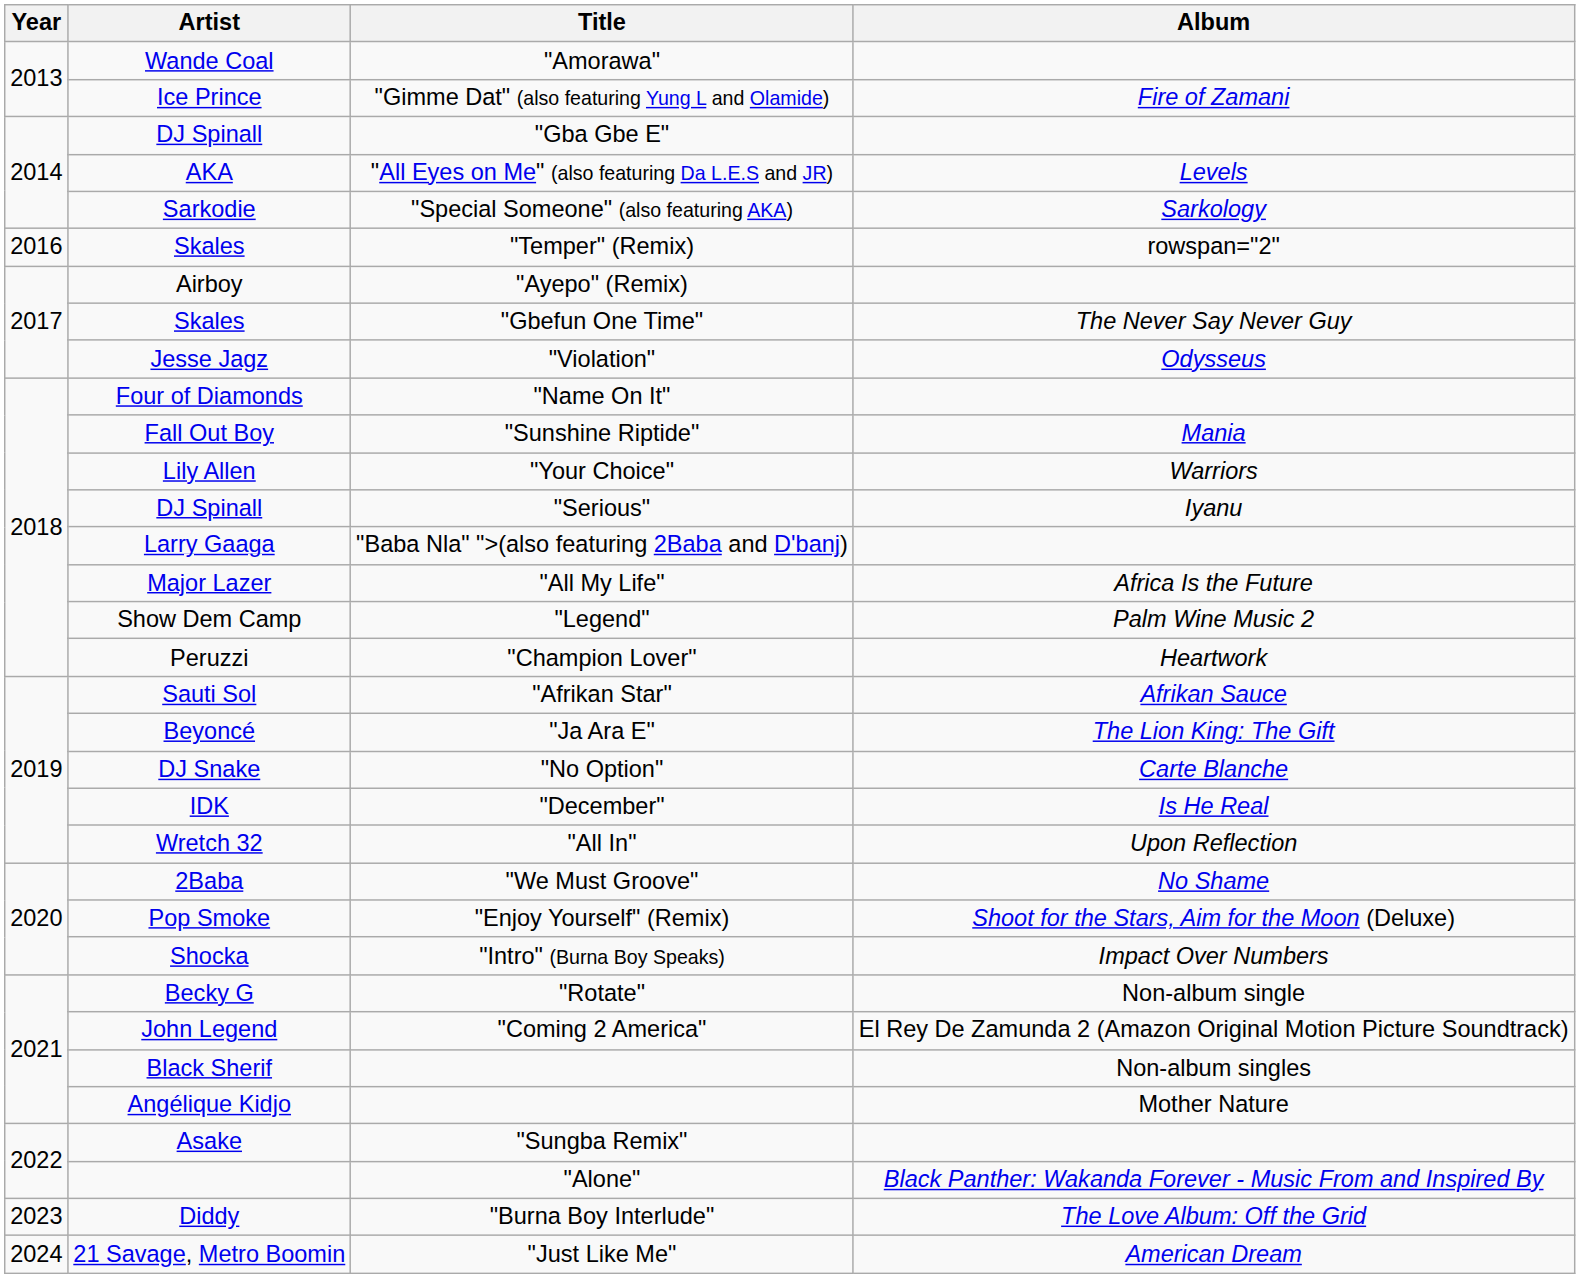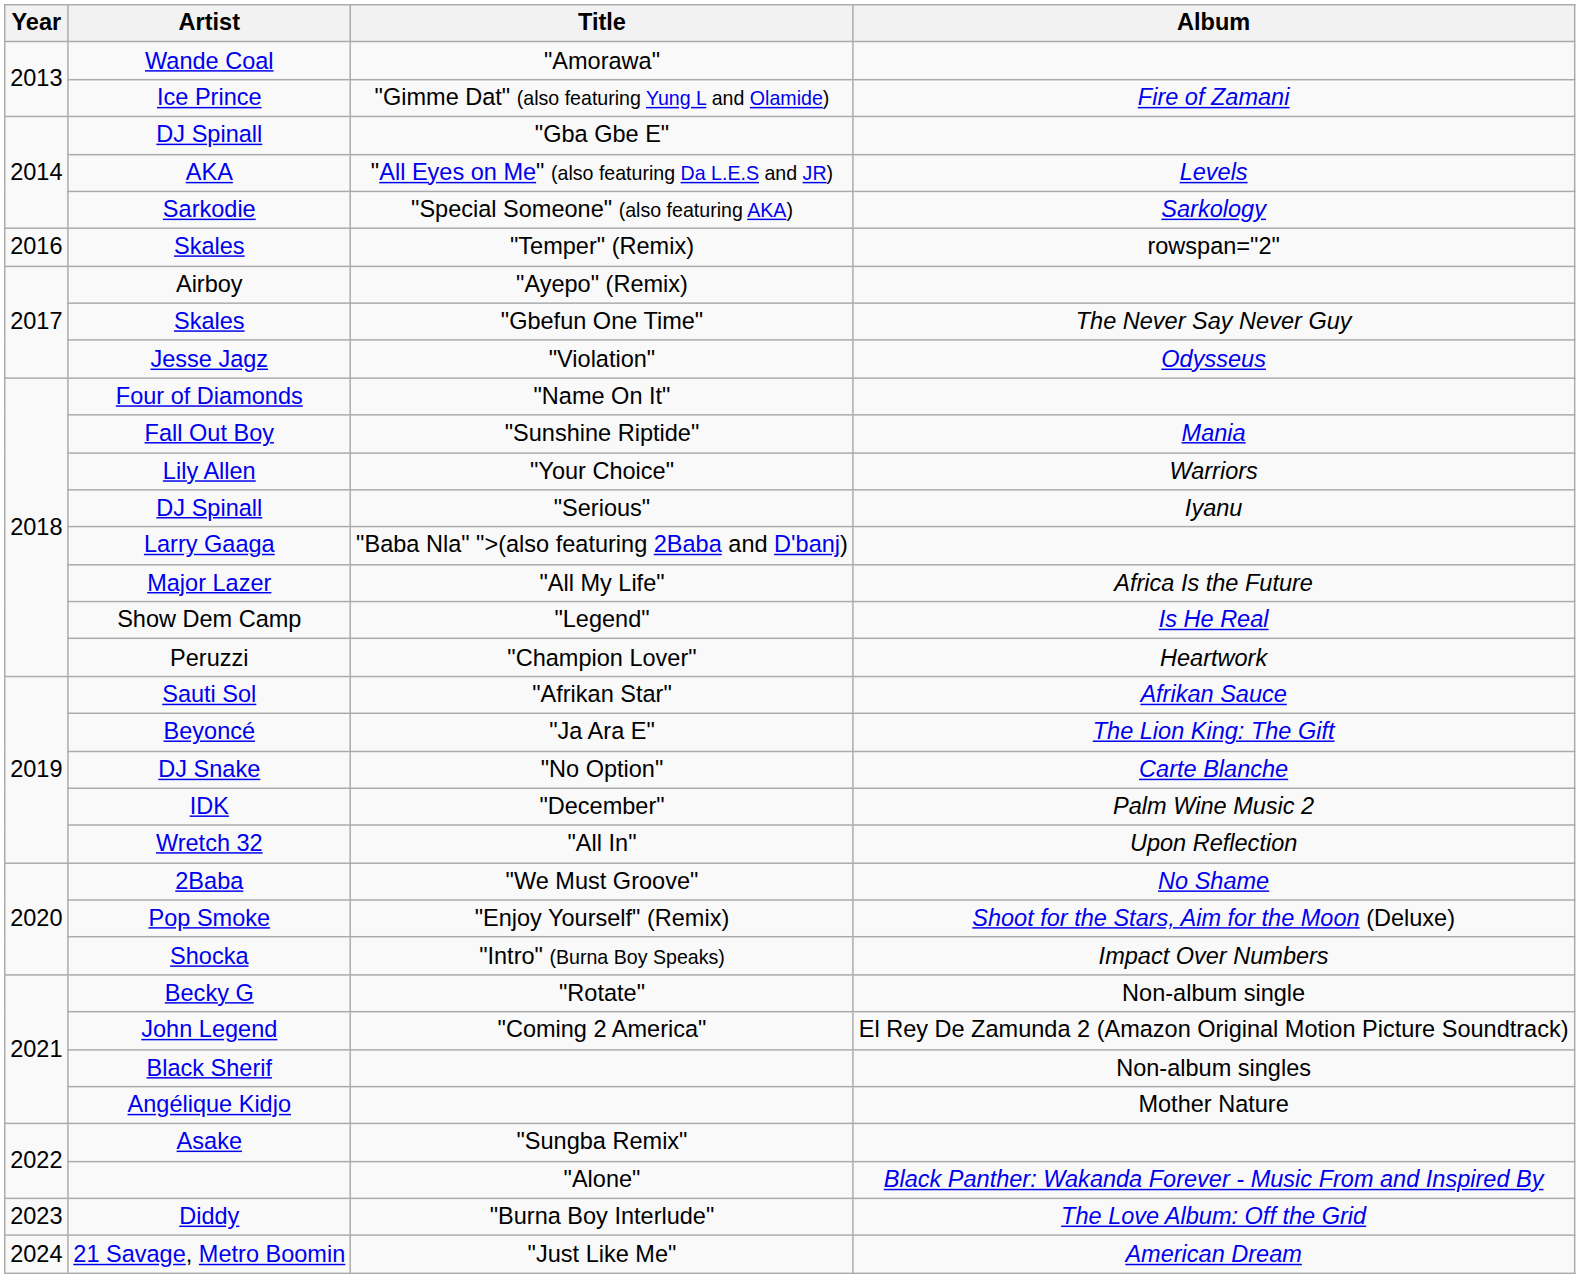(1214, 619) Palm Wine Music 2 -> (1214, 619) Is He Real
(1214, 806) Is He Real -> (1214, 806) Palm Wine Music 2
